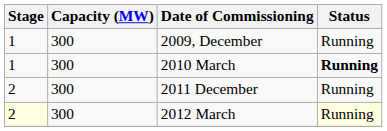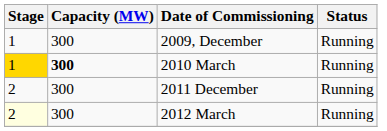(12, 65) no background -> (12, 65) gold background
(62, 65) normal -> (62, 65) bold
(349, 65) bold -> (347, 65) normal
(347, 114) lightyellow background -> (347, 114) no background
